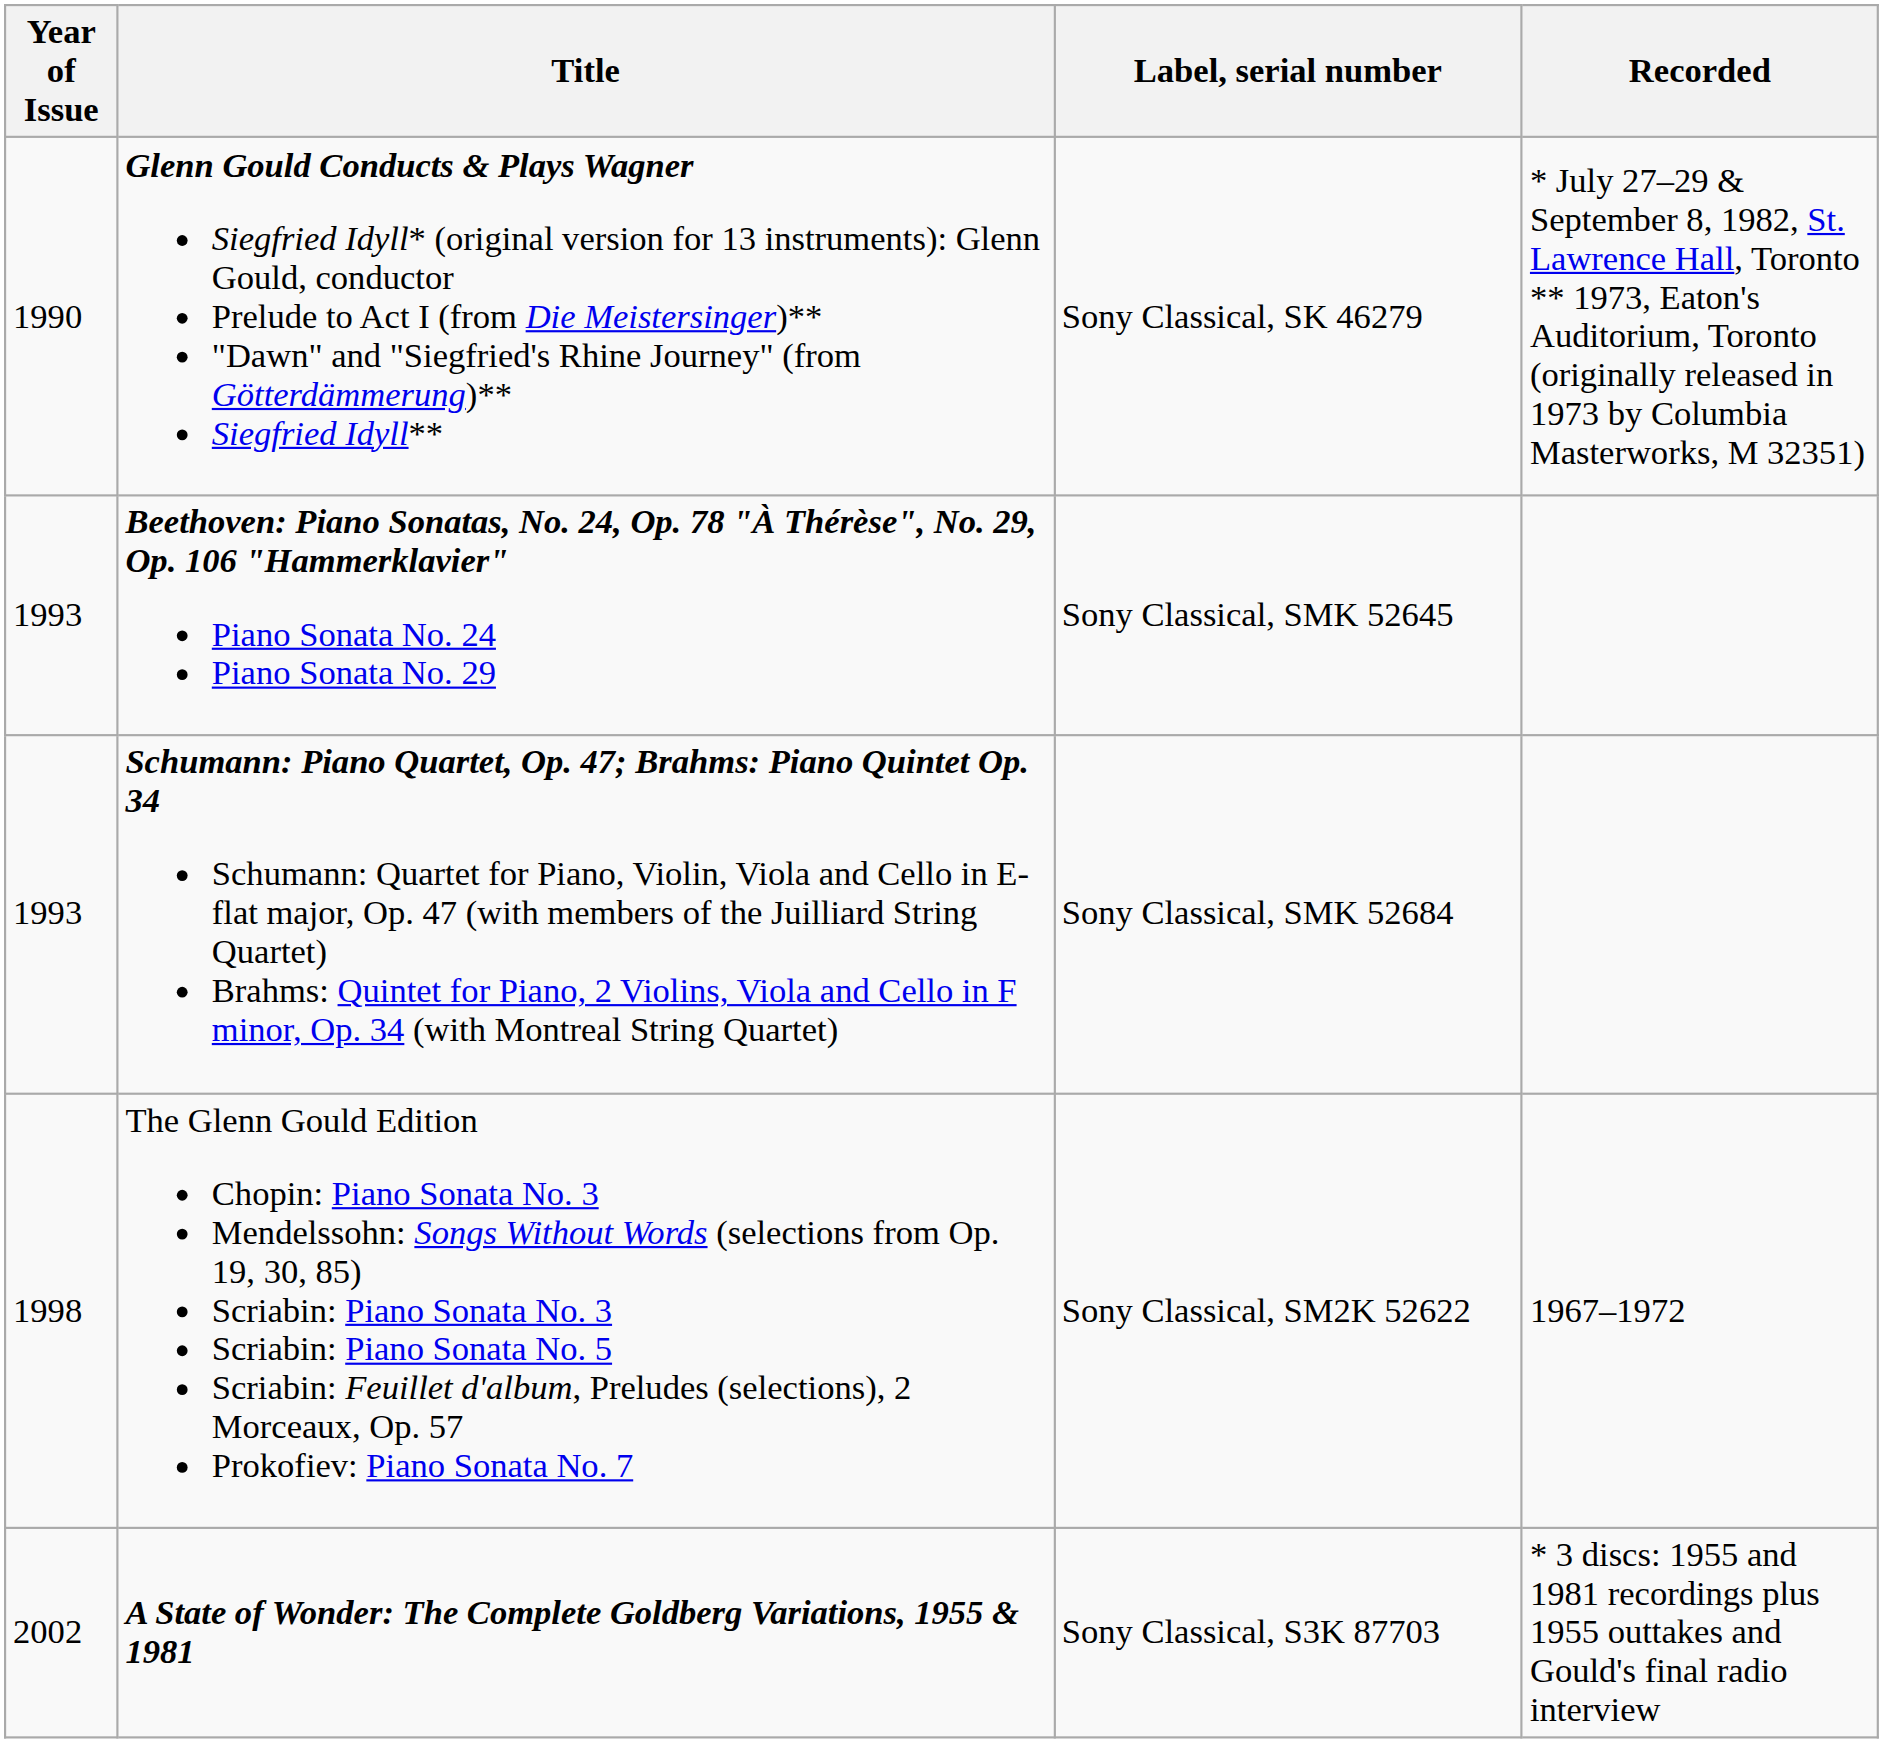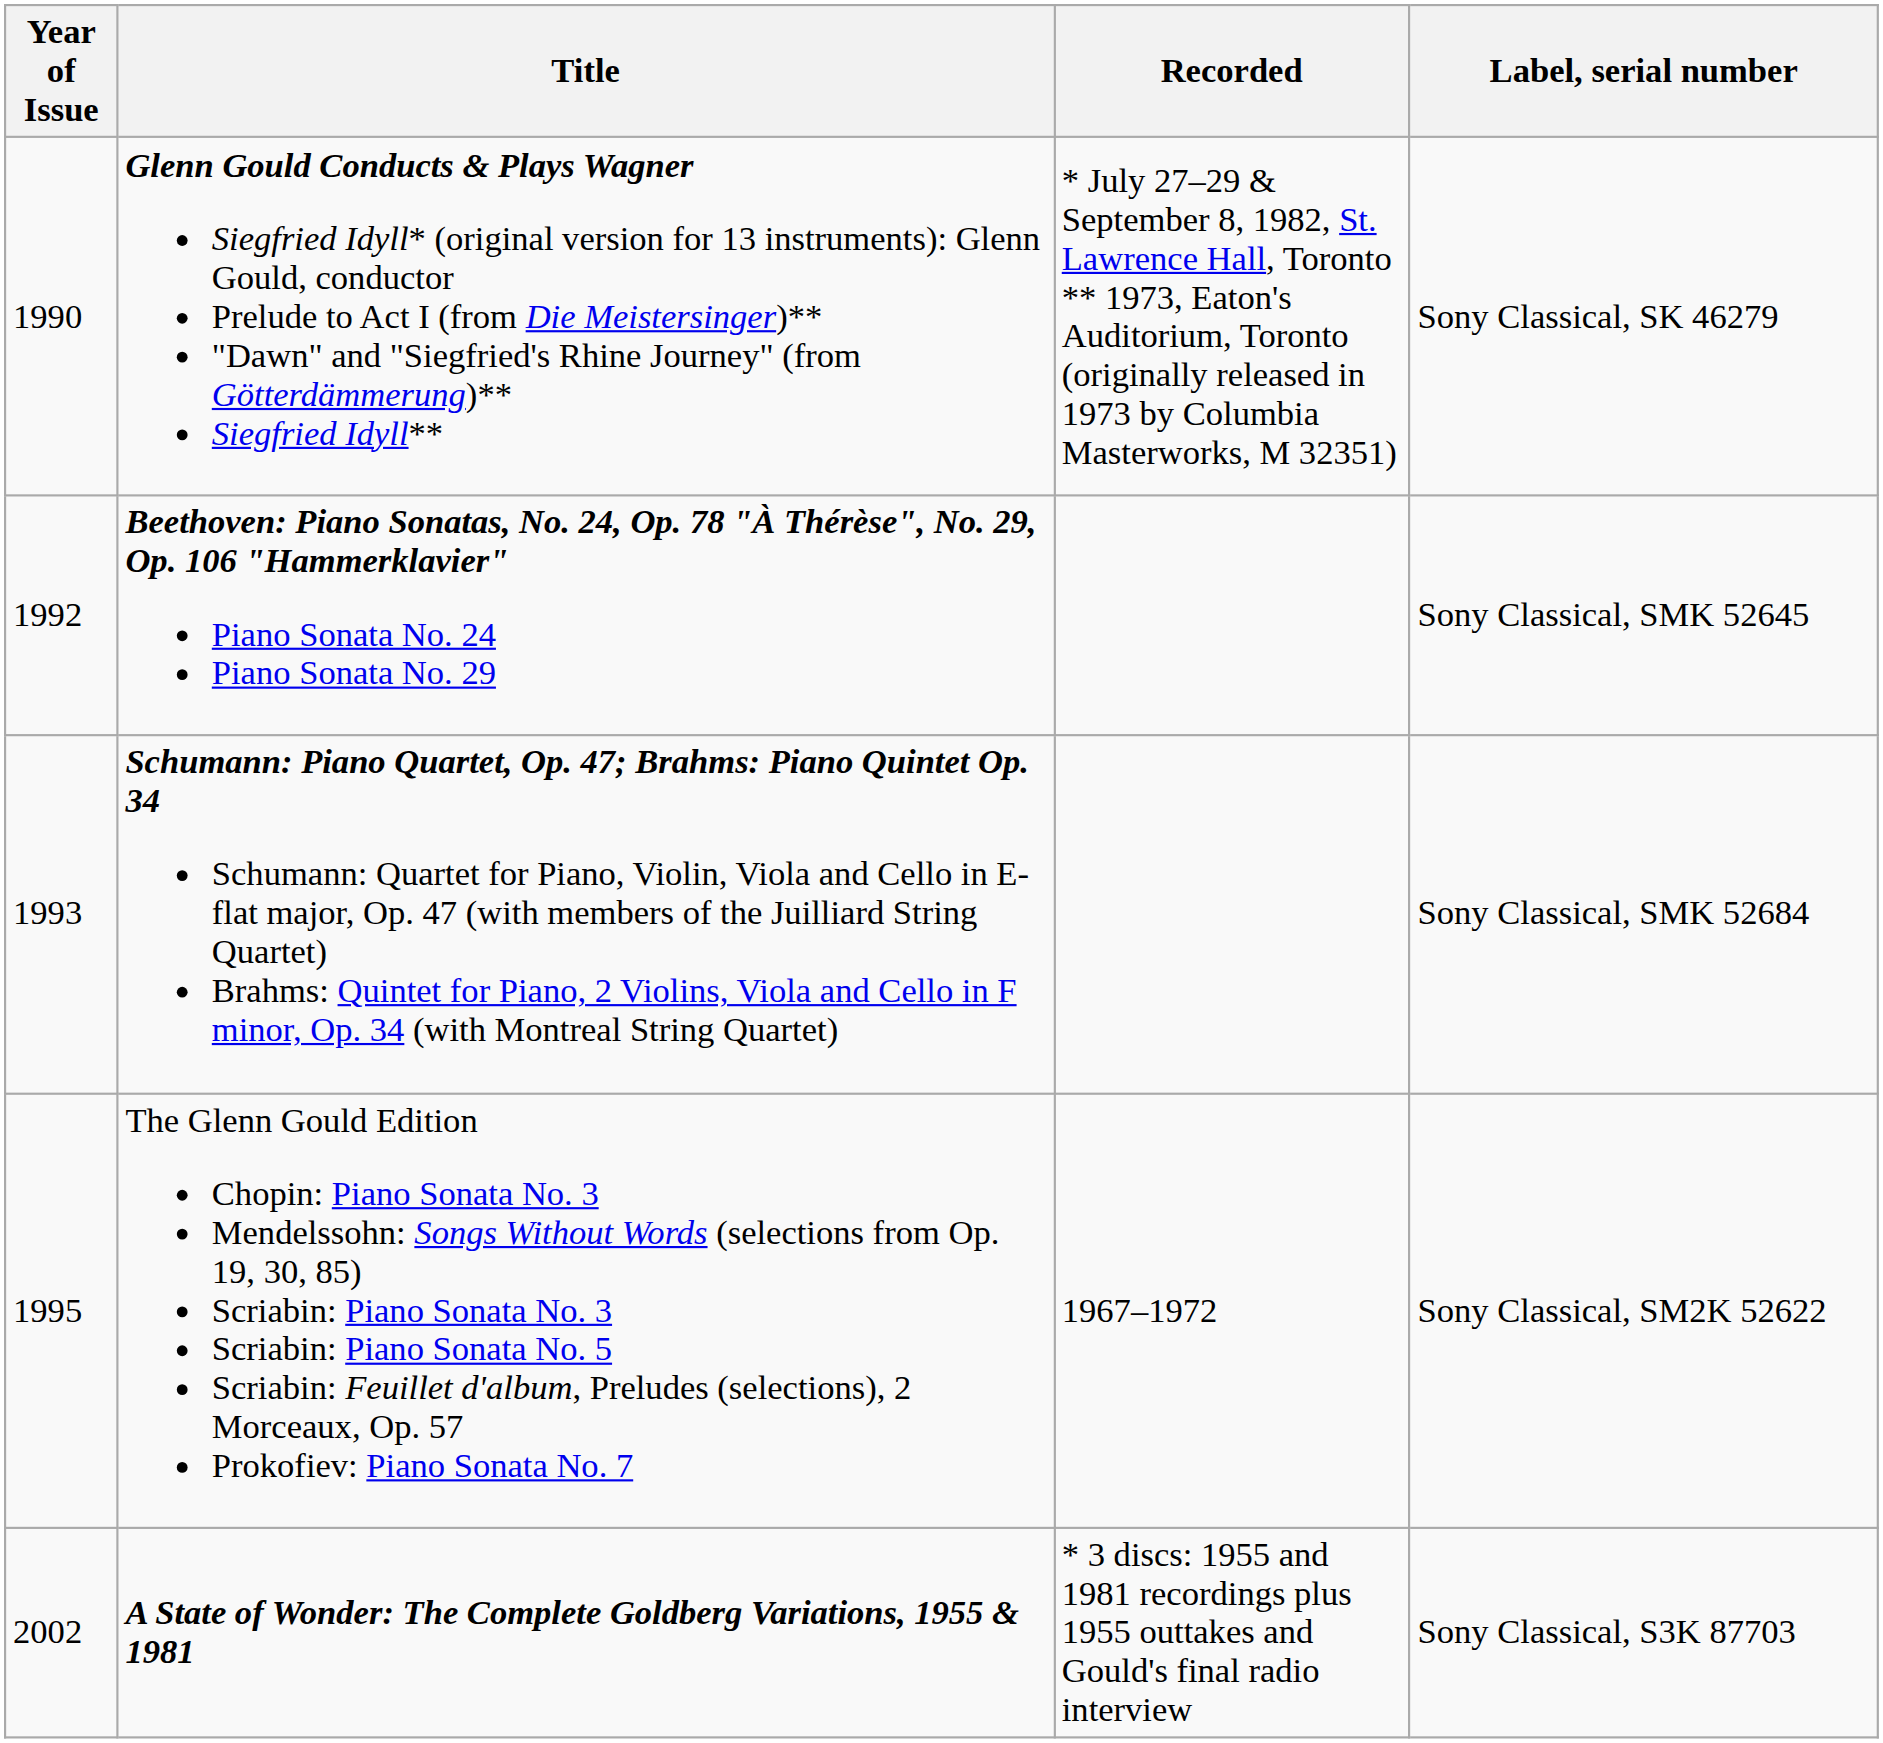columns swapped: (1700, 70) <-> (1288, 70)
(48, 614) 1993 -> (48, 614) 1992
(48, 1309) 1998 -> (48, 1309) 1995
